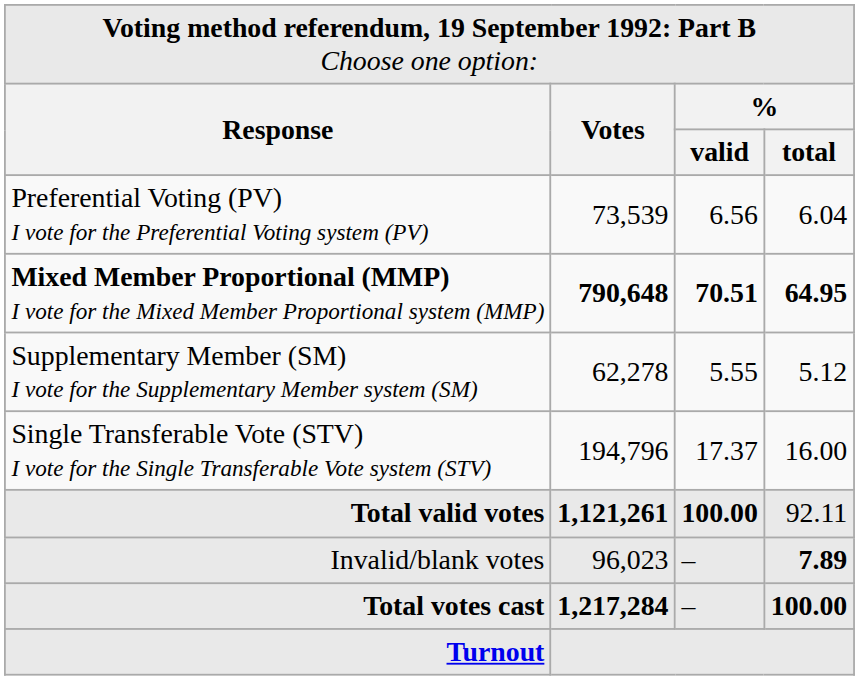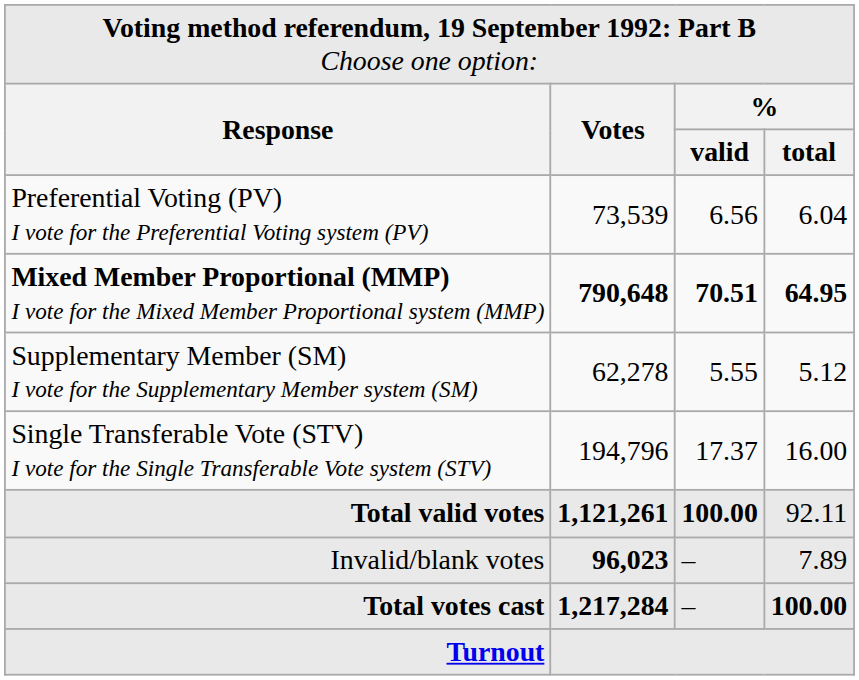(630, 559) normal -> (630, 559) bold
(823, 559) bold -> (823, 559) normal
